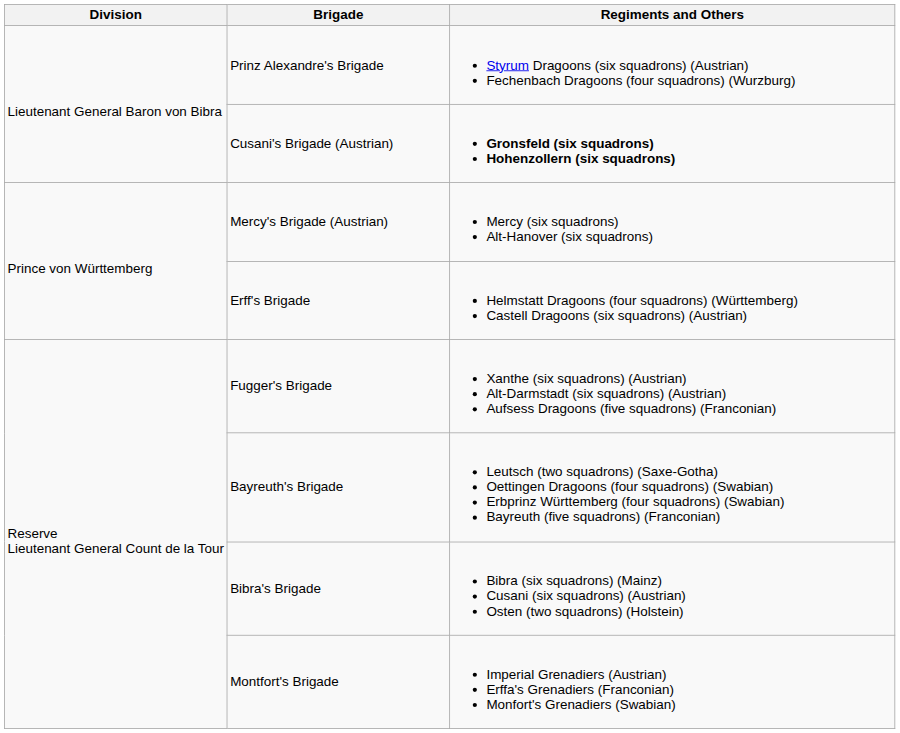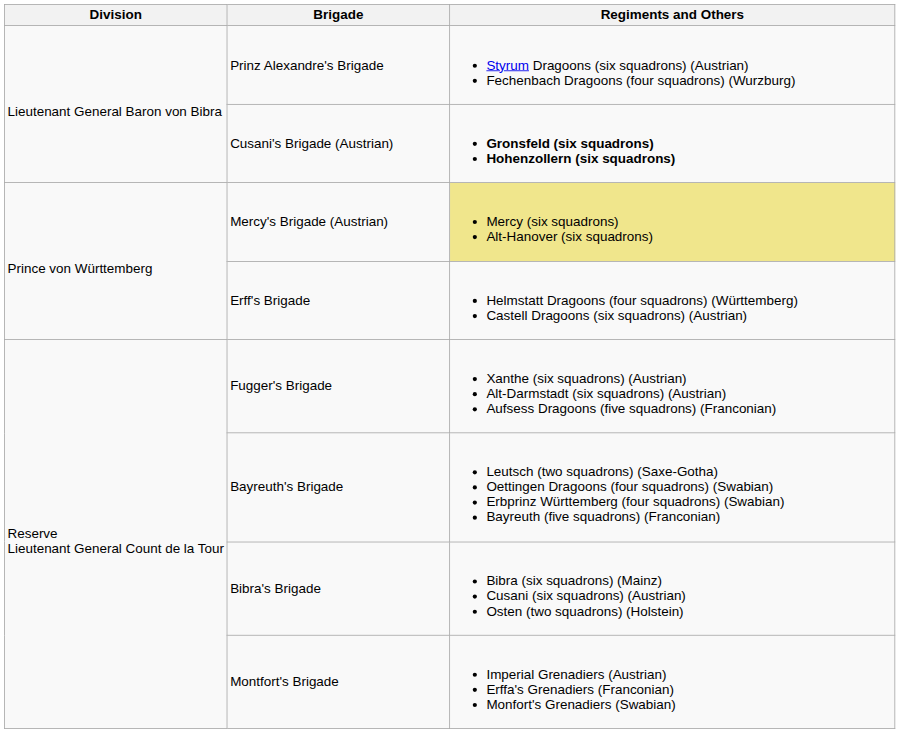(672, 229) no background -> (672, 229) khaki background
